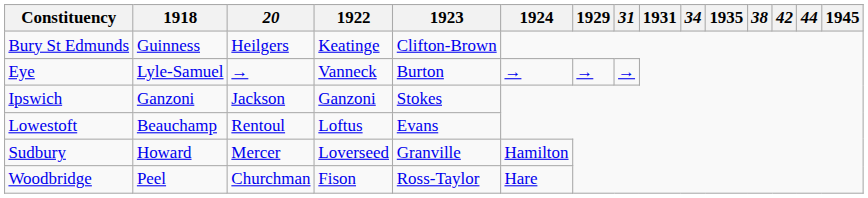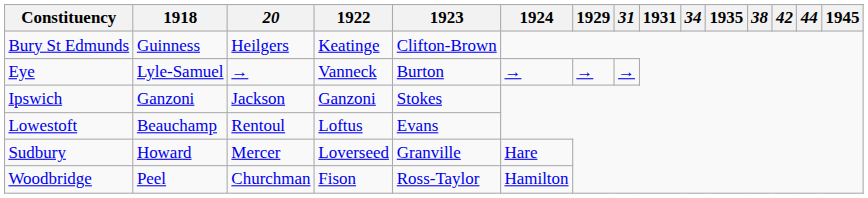(537, 152) Hamilton -> (521, 152) Hare
(521, 179) Hare -> (537, 179) Hamilton
